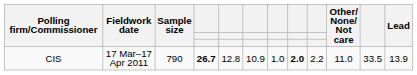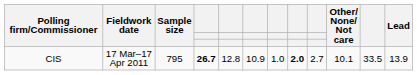(174, 58) 790 -> (174, 58) 795
(317, 58) 2.2 -> (317, 58) 2.7
(344, 58) 11.0 -> (344, 58) 10.1
